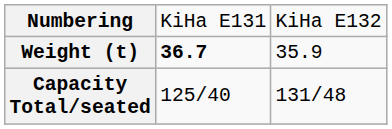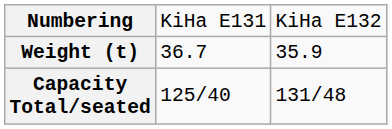(184, 53) bold -> (184, 53) normal
